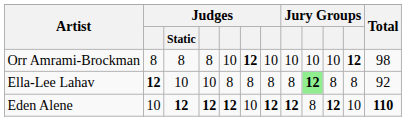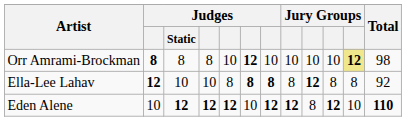(153, 60) normal -> (153, 60) bold
(354, 60) no background -> (354, 60) khaki background
(250, 82) normal -> (250, 82) bold
(271, 82) normal -> (271, 82) bold
(312, 82) lightgreen background -> (312, 82) no background
